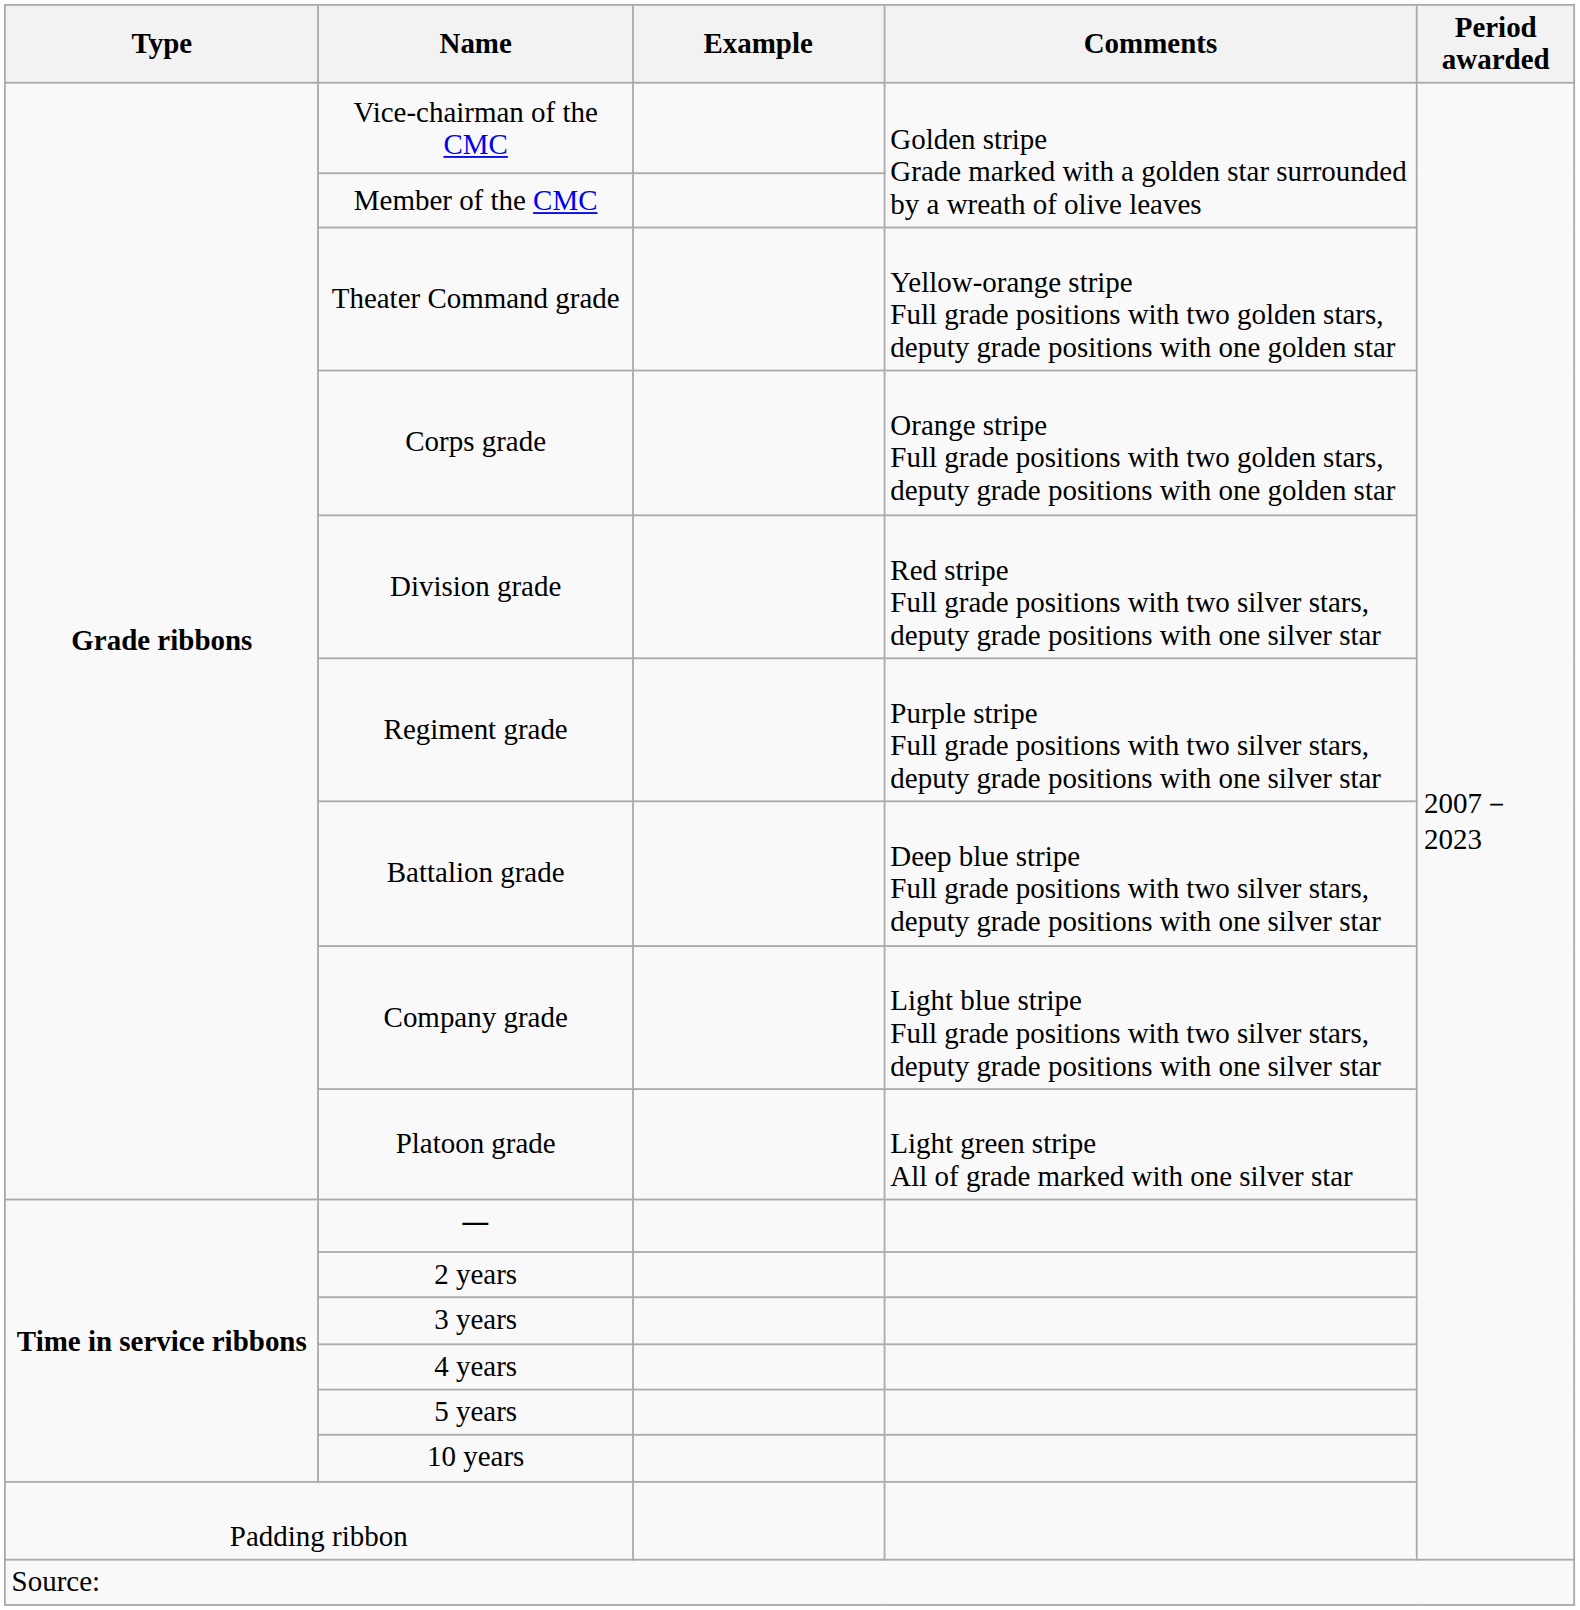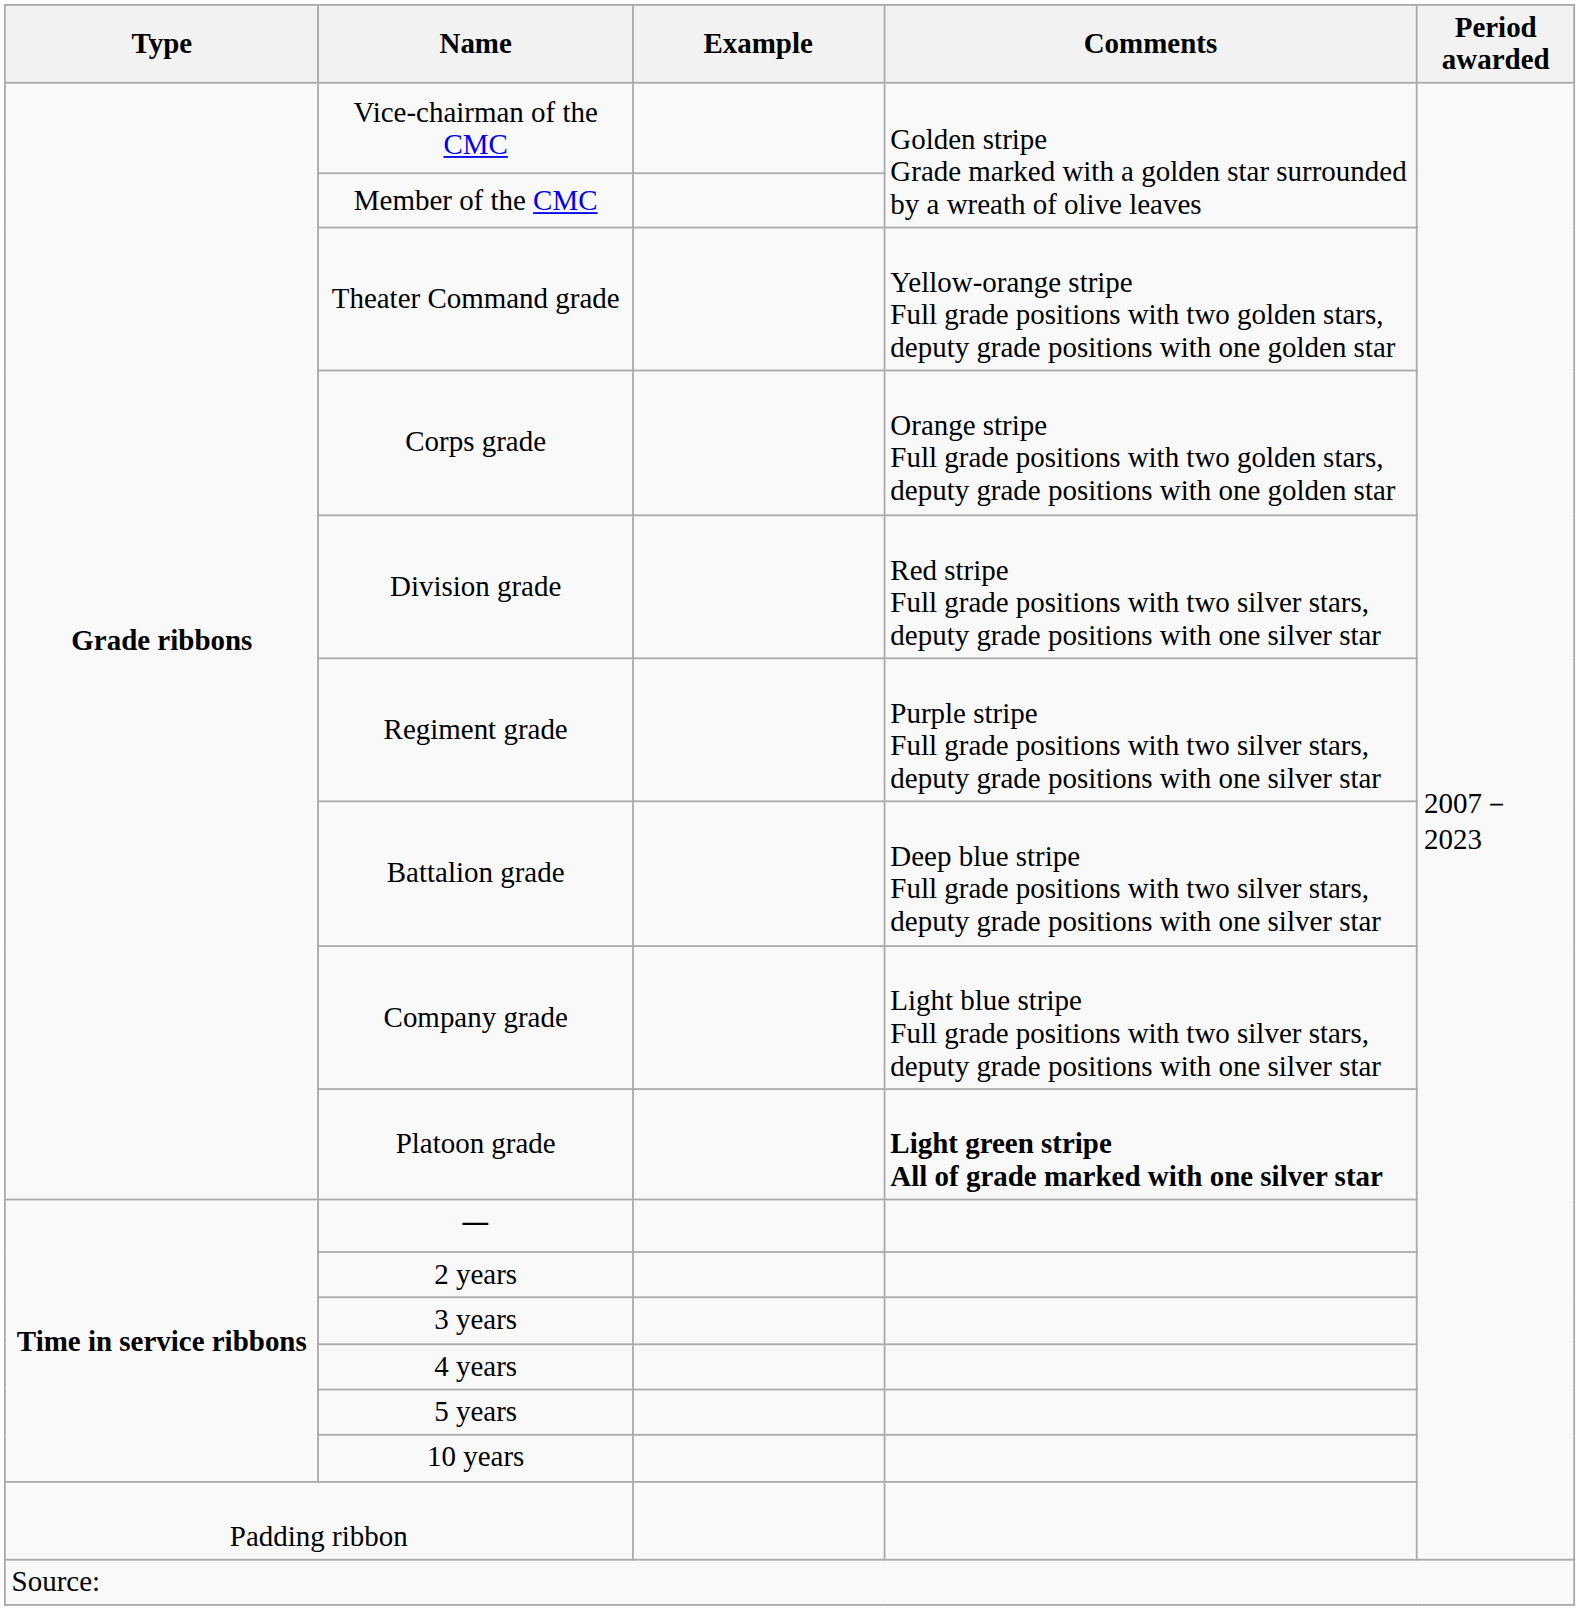(1122, 1160) normal -> (1137, 1160) bold
